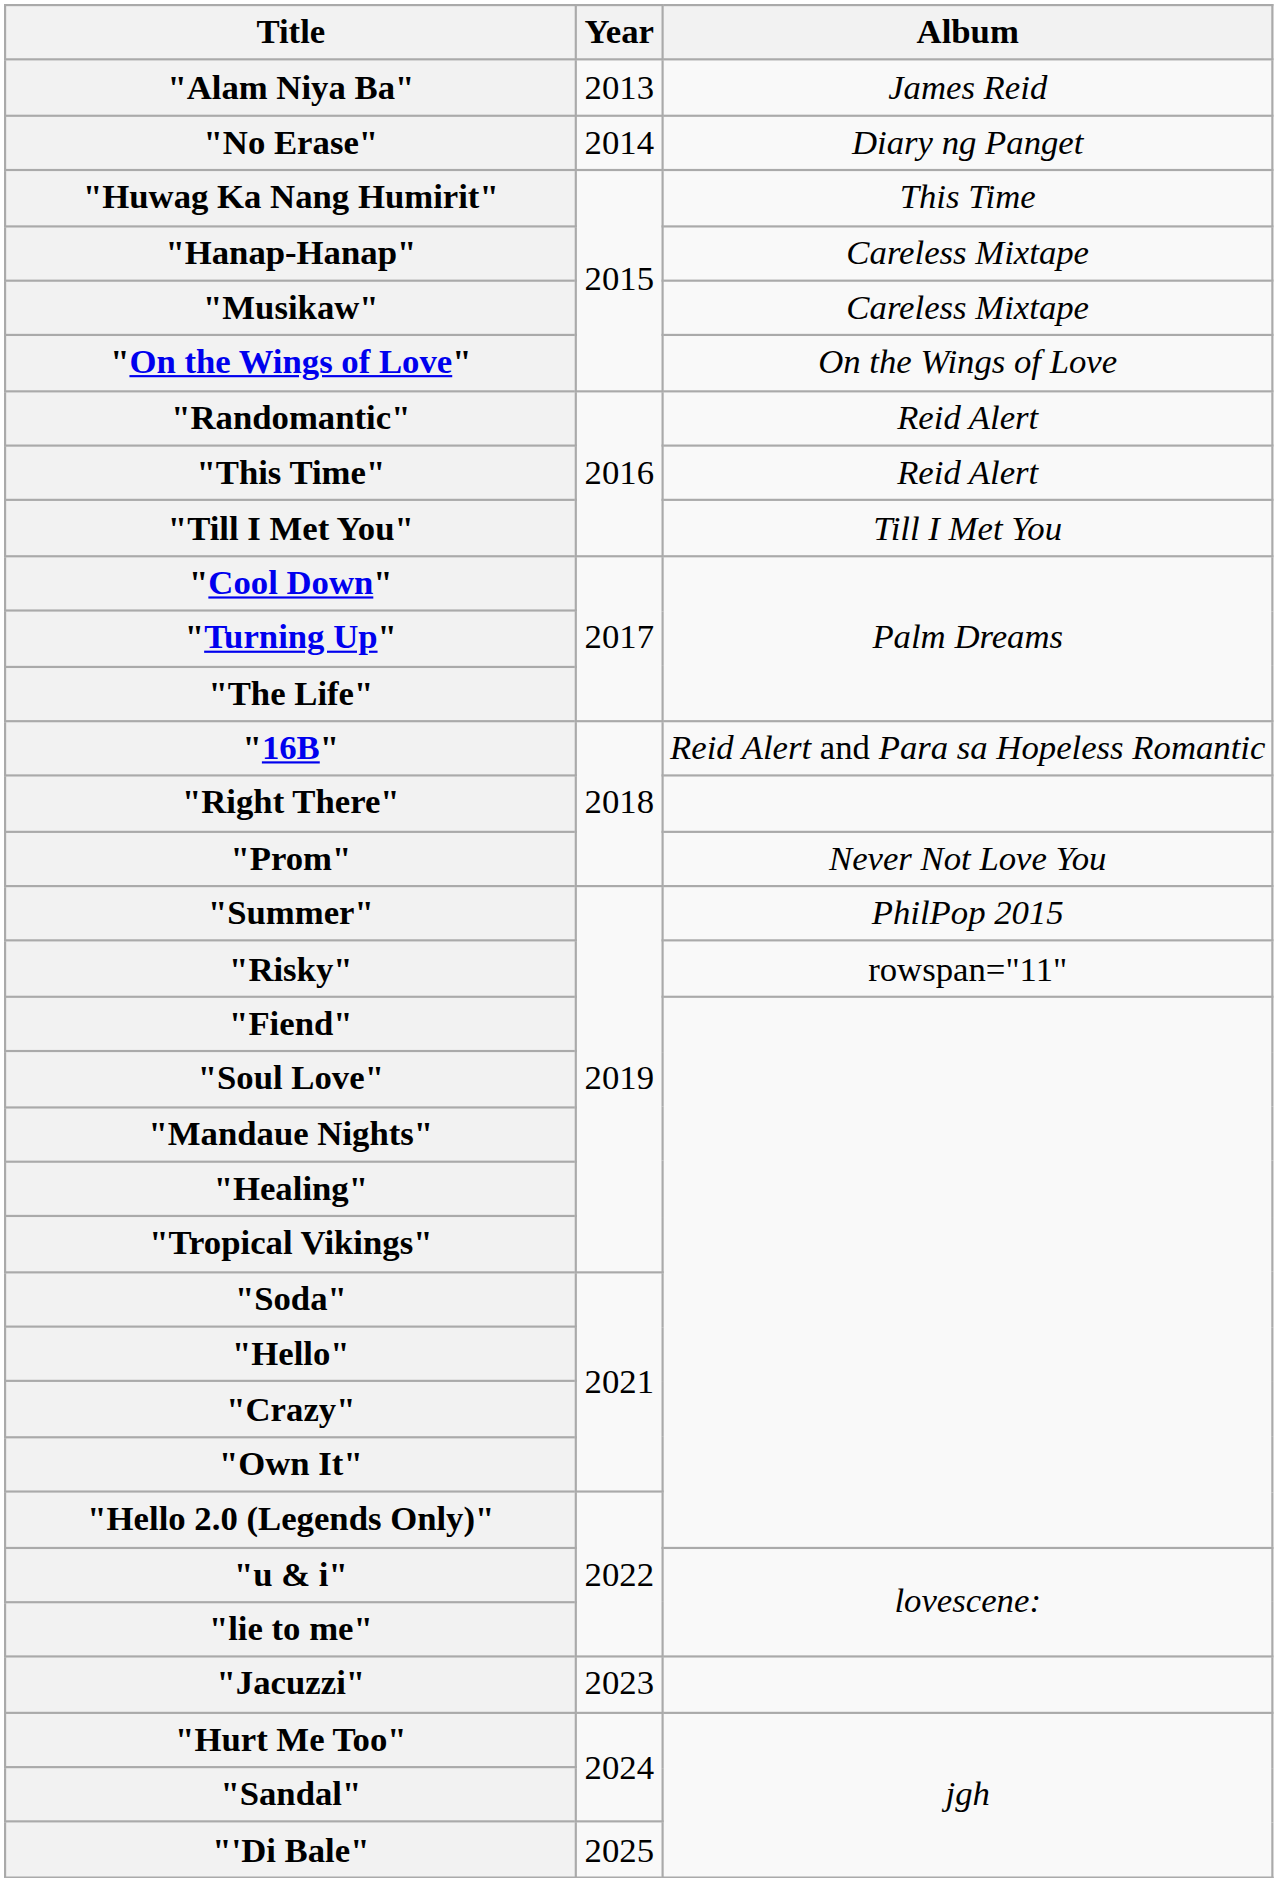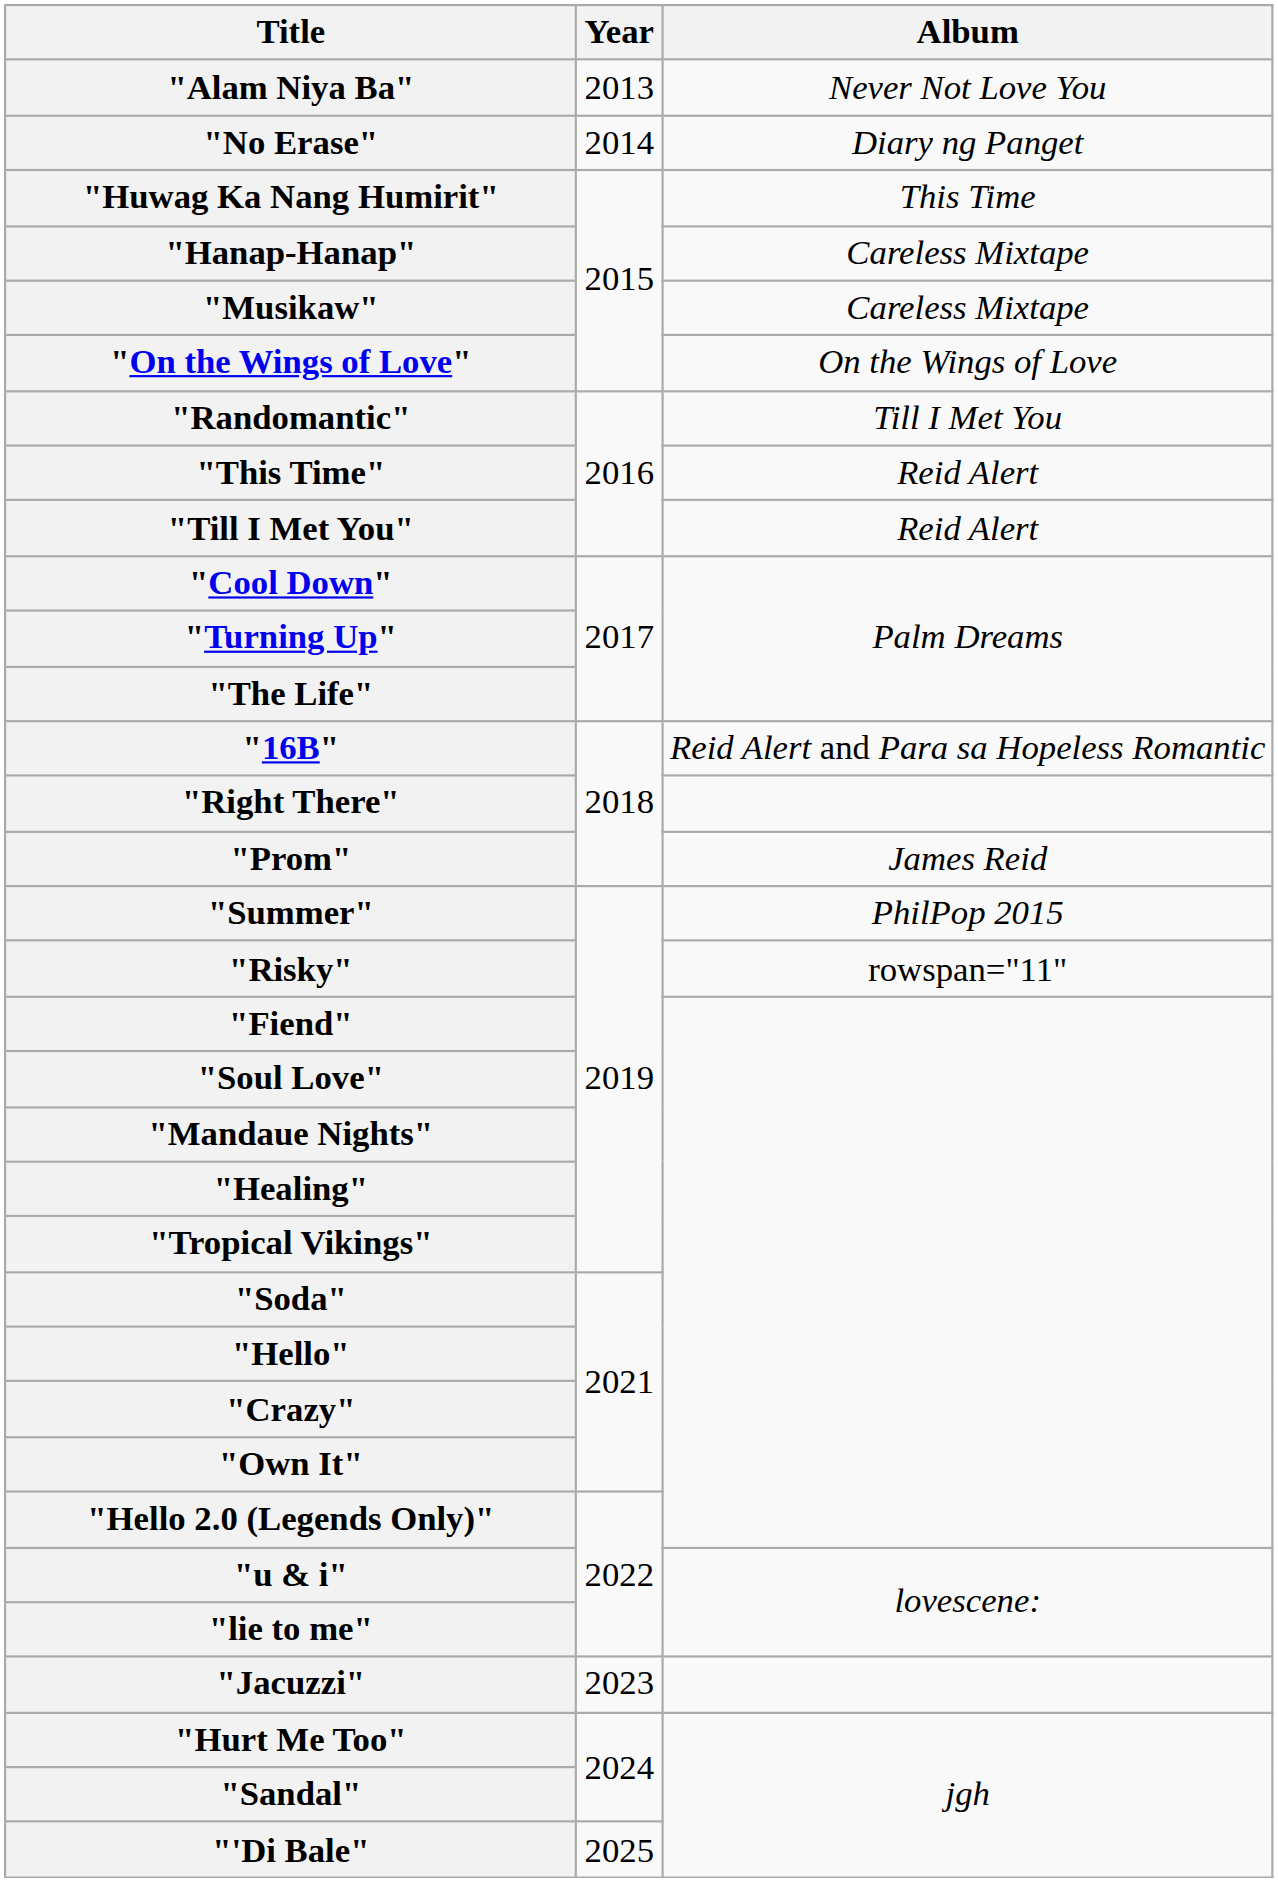(968, 87) James Reid -> (968, 87) Never Not Love You
(968, 417) Reid Alert -> (968, 417) Till I Met You
(968, 527) Till I Met You -> (968, 527) Reid Alert
(968, 857) Never Not Love You -> (968, 857) James Reid
